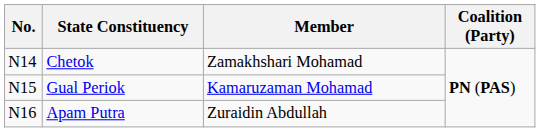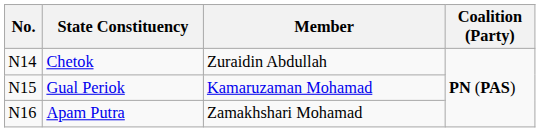(285, 61) Zamakhshari Mohamad -> (267, 61) Zuraidin Abdullah
(267, 113) Zuraidin Abdullah -> (285, 113) Zamakhshari Mohamad
